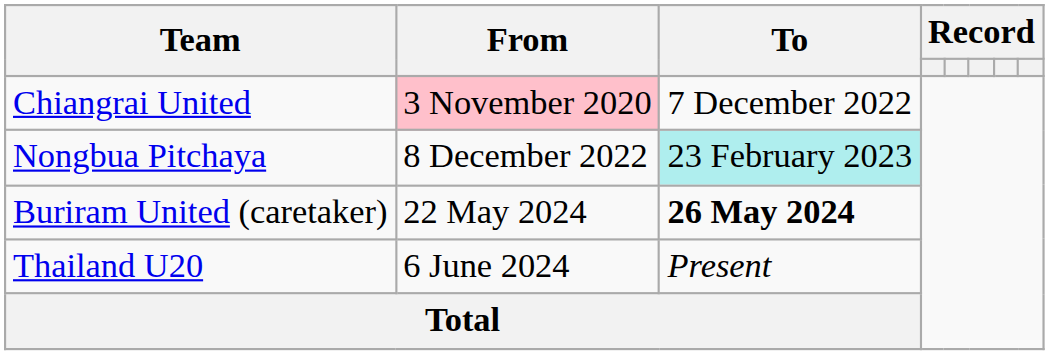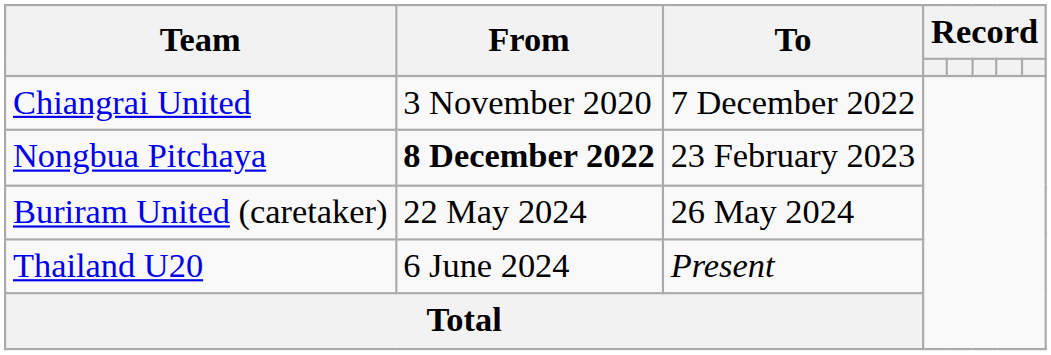(527, 102) pink background -> (527, 102) no background
(526, 156) normal -> (529, 156) bold
(790, 156) paleturquoise background -> (793, 156) no background
(761, 211) bold -> (762, 211) normal
